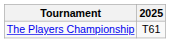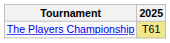(151, 30) no background -> (151, 30) khaki background
